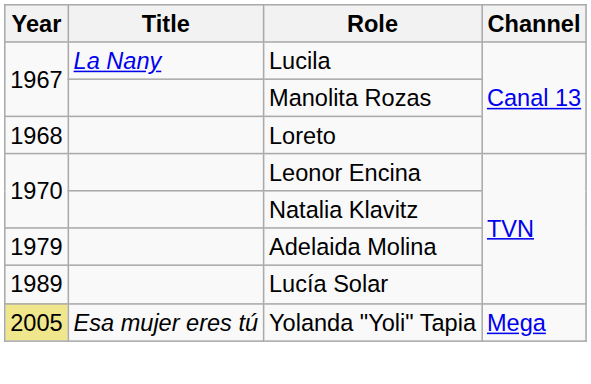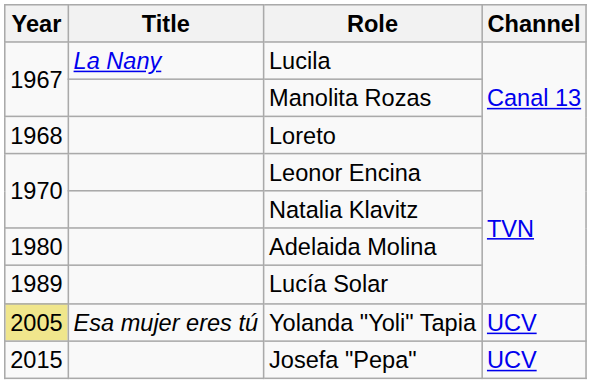(36, 247) 1979 -> (36, 247) 1980
(516, 322) Mega -> (512, 322) UCV
+ row: (343, 359)
